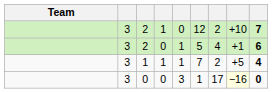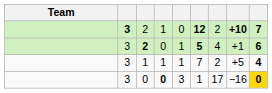(127, 29) normal -> (127, 29) bold
(199, 29) normal -> (199, 29) bold
(238, 29) normal -> (238, 29) bold
(145, 46) normal -> (145, 46) bold
(199, 46) normal -> (199, 46) bold
(163, 79) normal -> (163, 79) bold
(238, 79) lightyellow background -> (238, 79) no background
(258, 79) no background -> (258, 79) gold background
